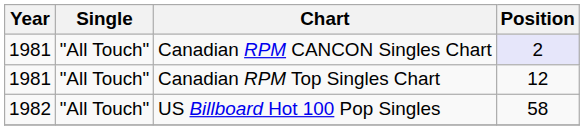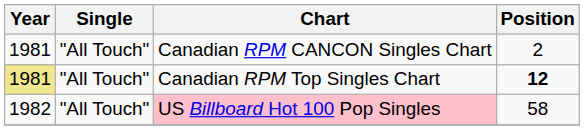(538, 49) lavender background -> (538, 49) no background
(30, 79) no background -> (30, 79) khaki background
(538, 79) normal -> (538, 79) bold
(299, 109) no background -> (299, 109) pink background
